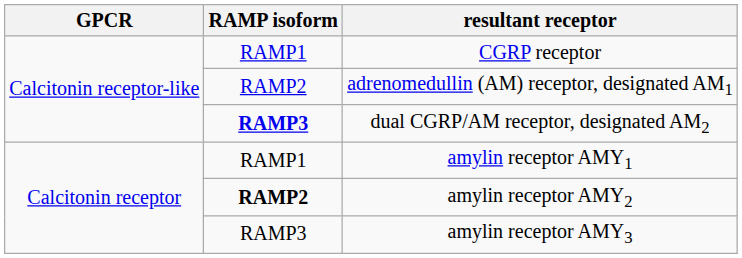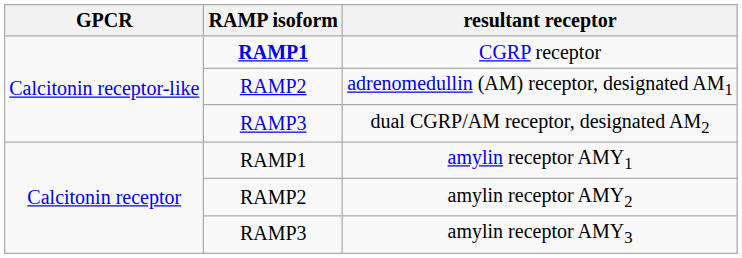(273, 52) normal -> (273, 52) bold
(273, 123) bold -> (273, 123) normal
(273, 197) bold -> (273, 197) normal
